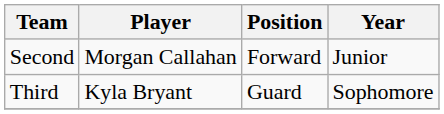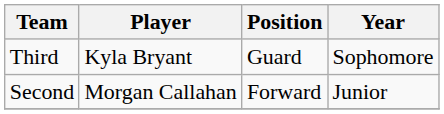rows swapped: (42, 56) <-> (34, 91)
